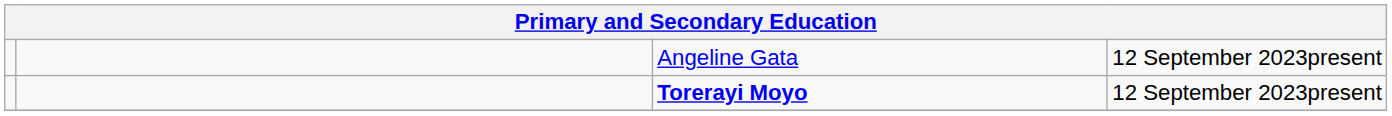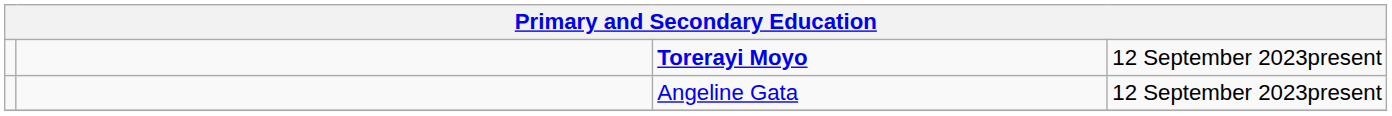rows swapped: (732, 92) <-> (728, 57)
